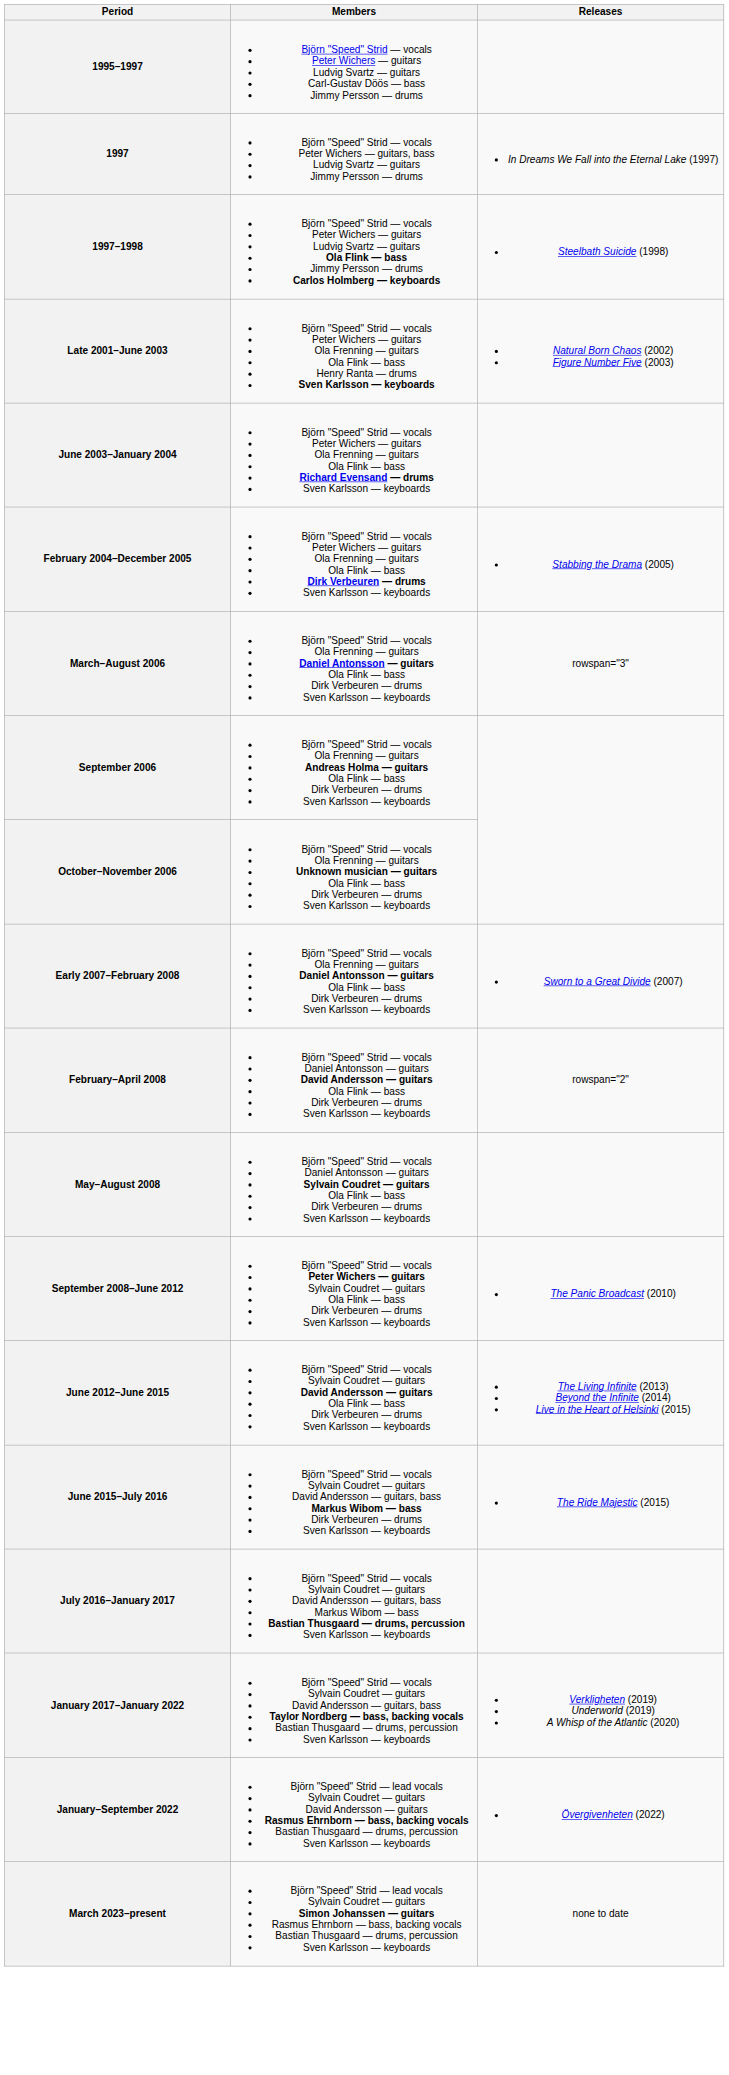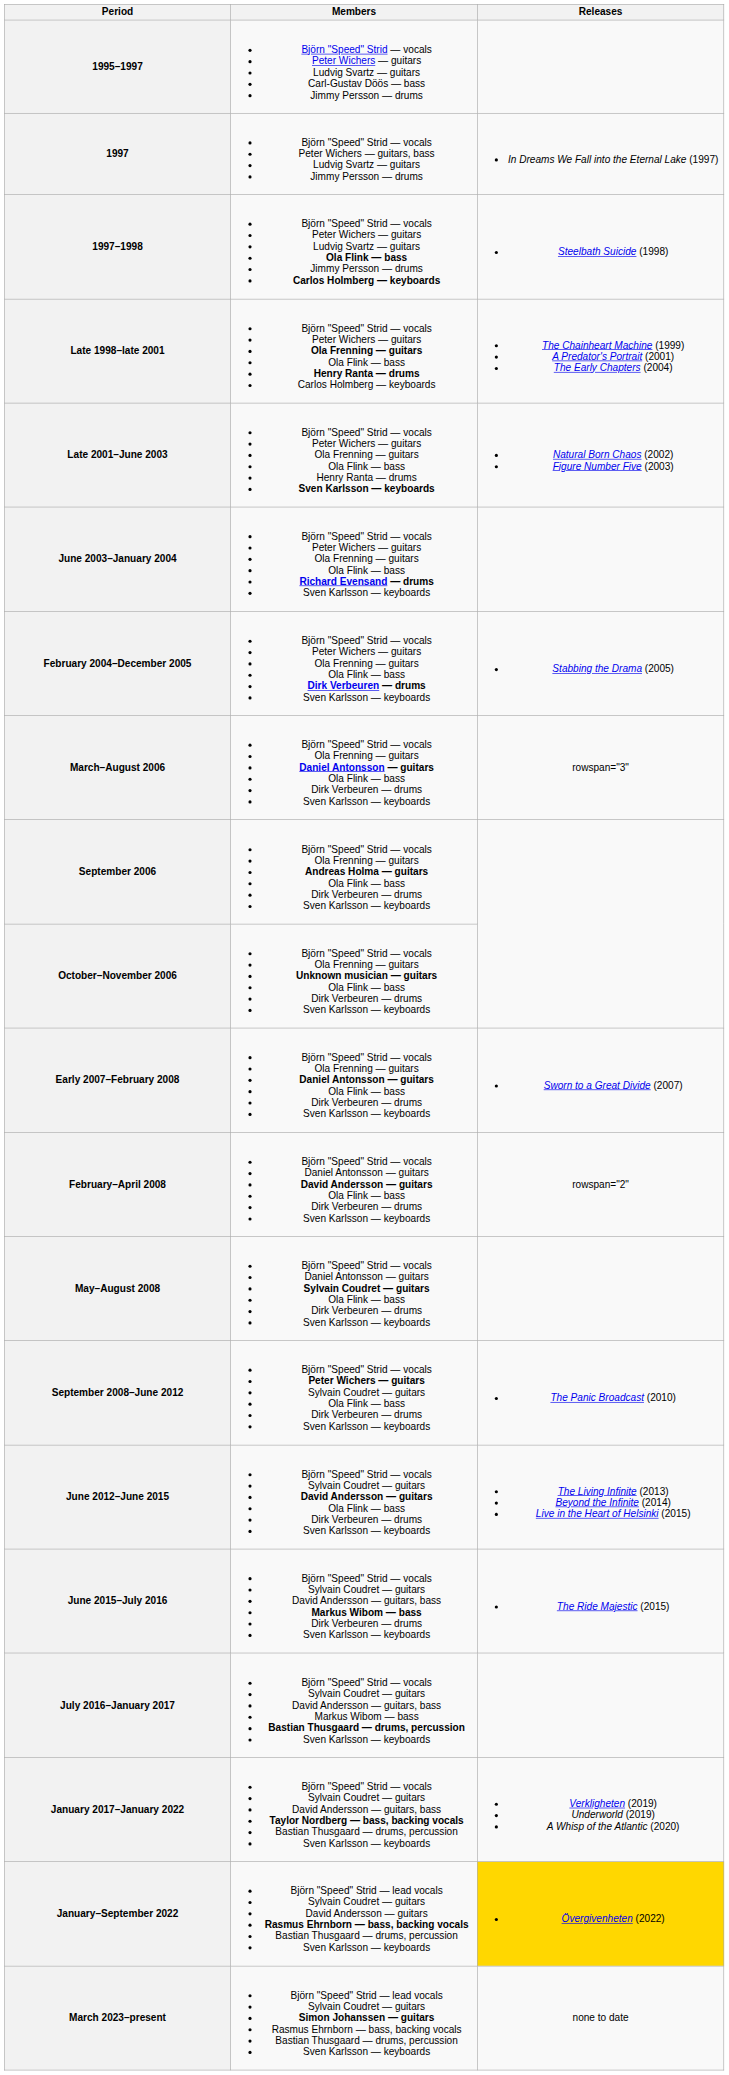+ row: (118, 351)
(601, 1815) no background -> (601, 1919) gold background
